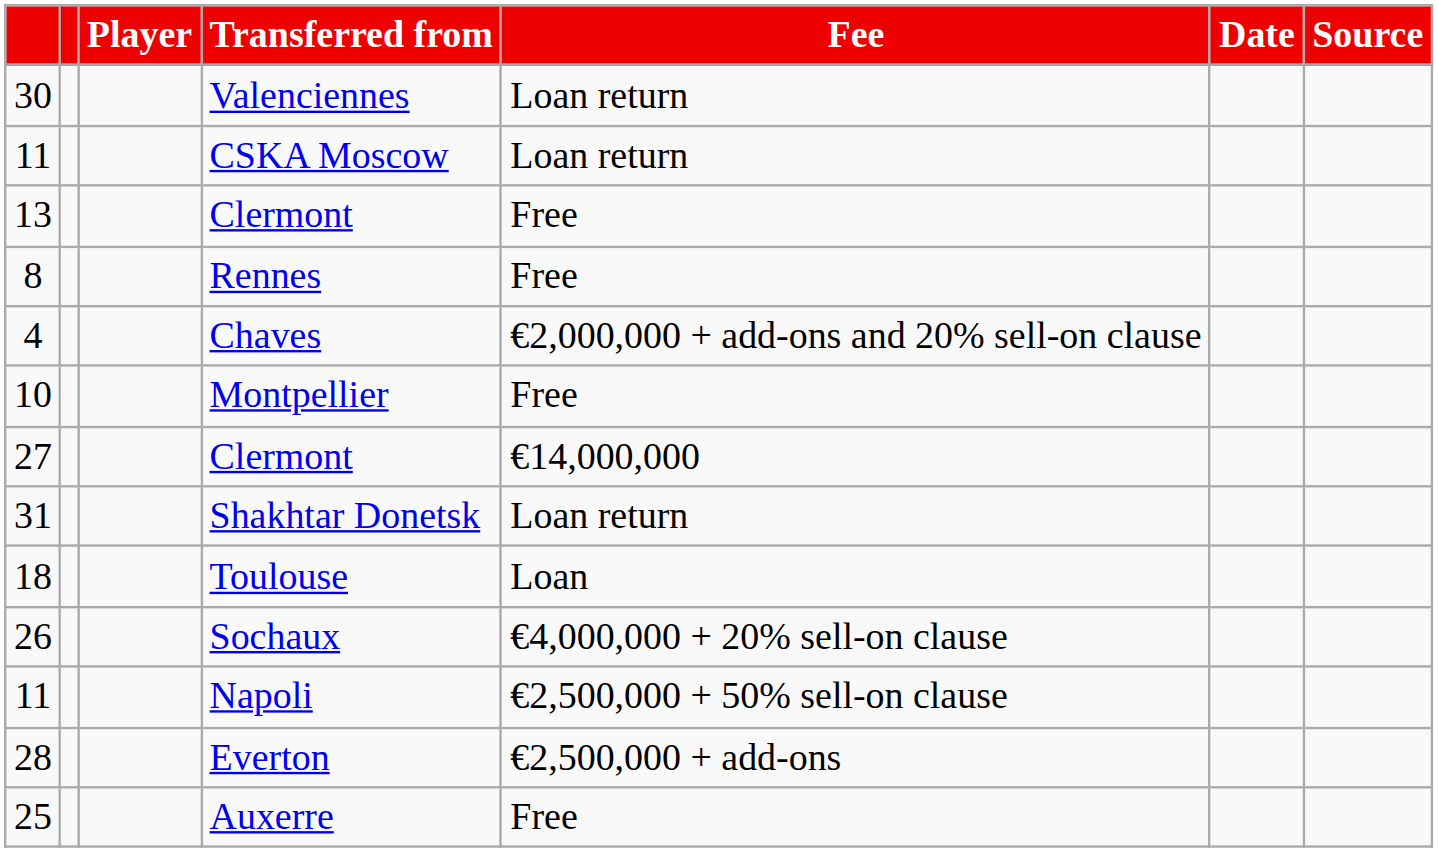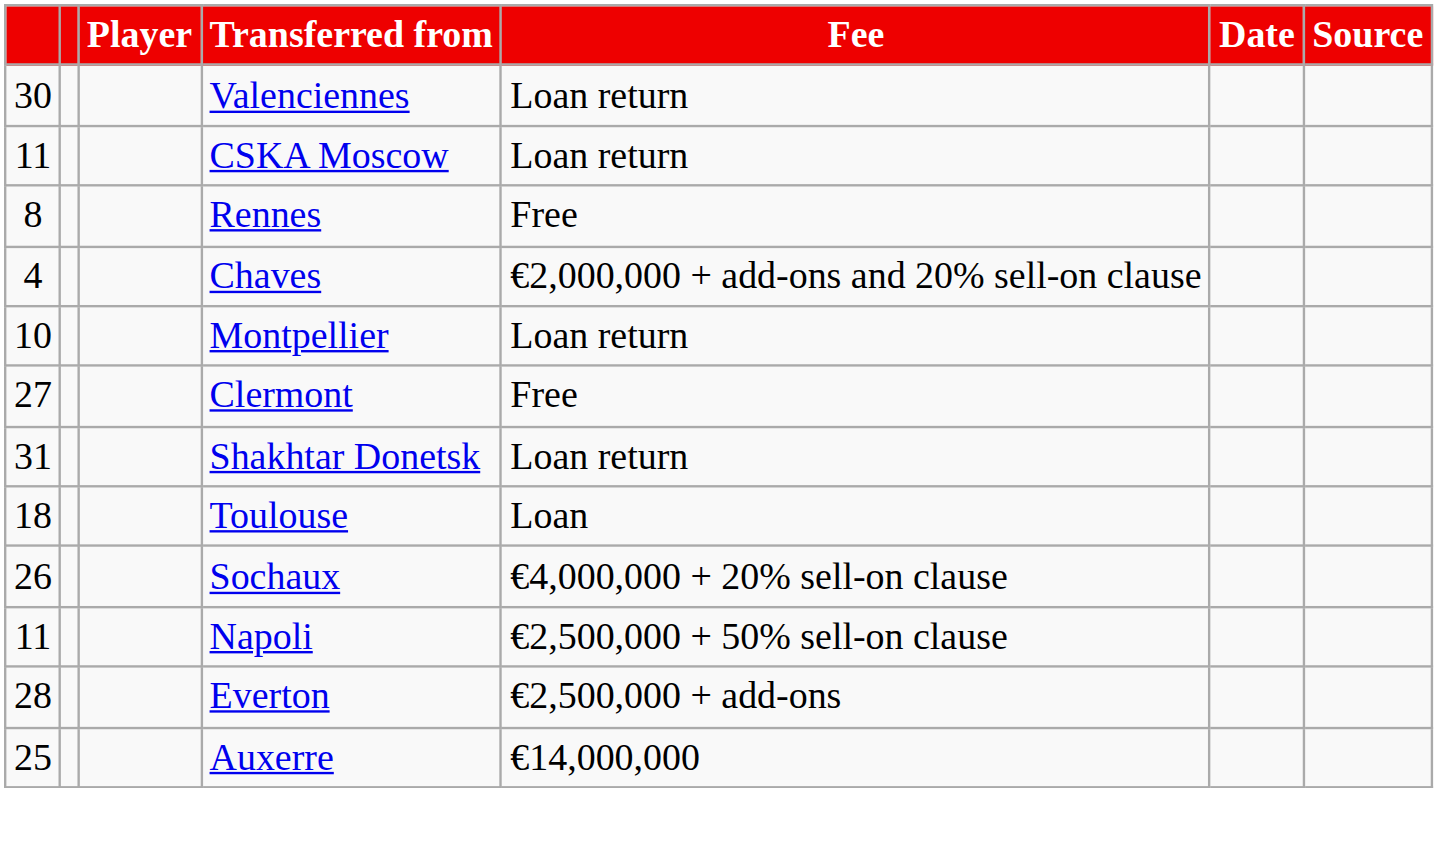- row: (33, 214)
(544, 395) Free -> (599, 335) Loan return
(605, 455) €14,000,000 -> (544, 395) Free
(544, 816) Free -> (605, 756) €14,000,000
